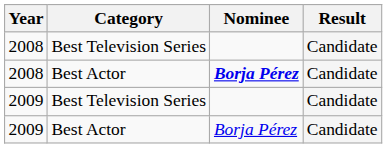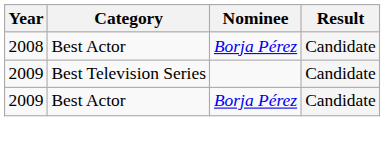- row: (26, 45)
(256, 73) bold -> (256, 45) normal
